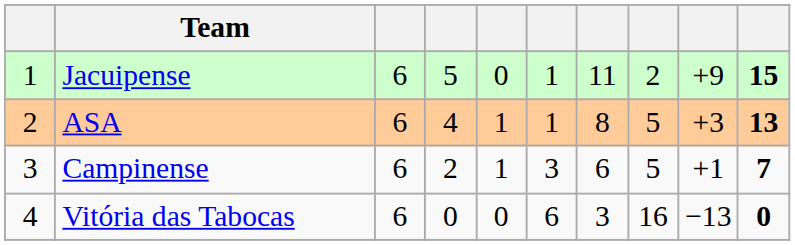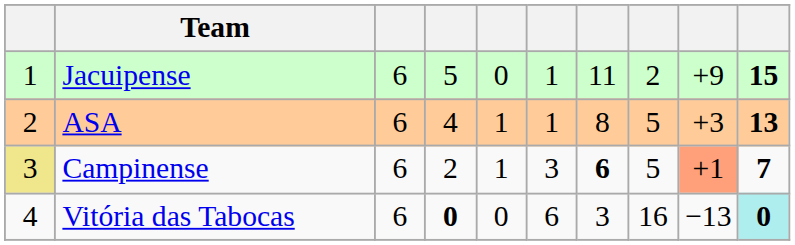(30, 168) no background -> (30, 168) khaki background
(602, 168) normal -> (602, 168) bold
(708, 168) no background -> (708, 168) lightsalmon background
(450, 215) normal -> (450, 215) bold
(764, 215) no background -> (764, 215) paleturquoise background
